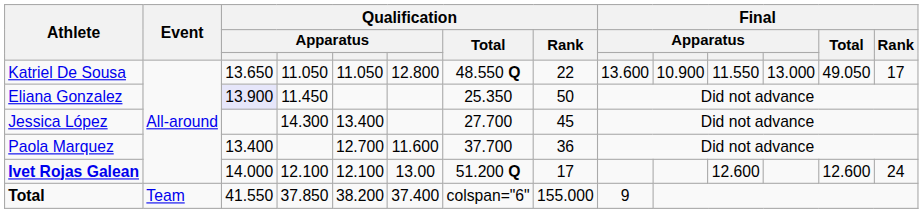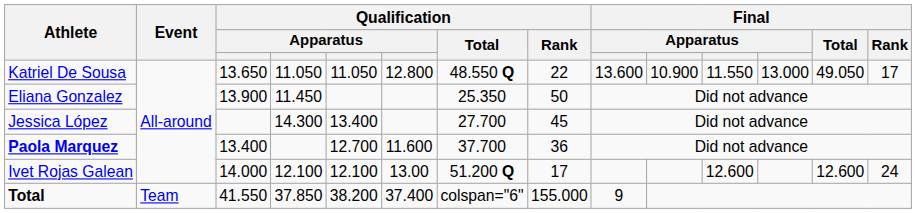(249, 97) lavender background -> (243, 97) no background
(61, 147) normal -> (63, 147) bold
(74, 172) bold -> (71, 172) normal
